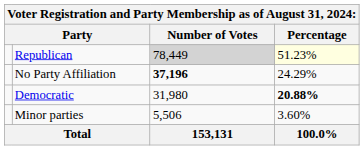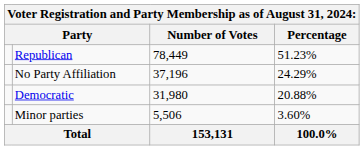(170, 54) lightgrey background -> (170, 54) no background
(297, 54) lightyellow background -> (297, 54) no background
(170, 74) bold -> (170, 74) normal
(298, 94) bold -> (297, 94) normal
